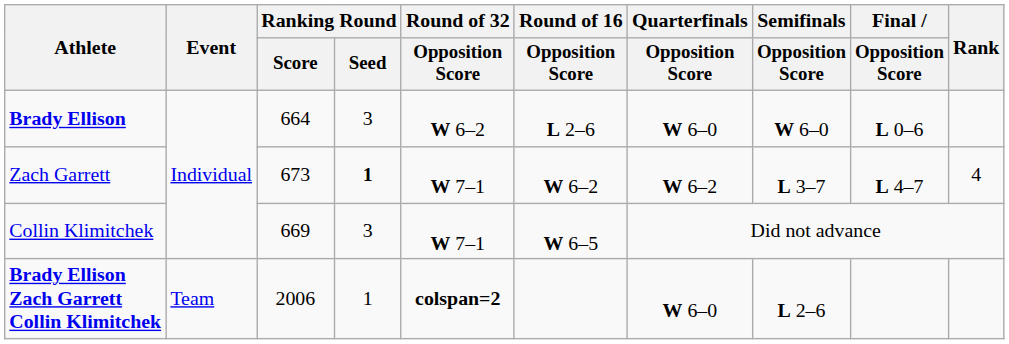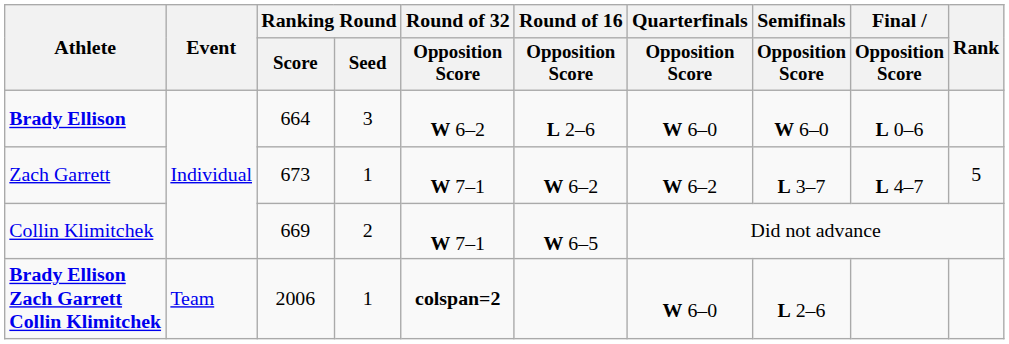(368, 175) bold -> (368, 175) normal
(976, 175) 4 -> (976, 175) 5
(368, 231) 3 -> (368, 231) 2
